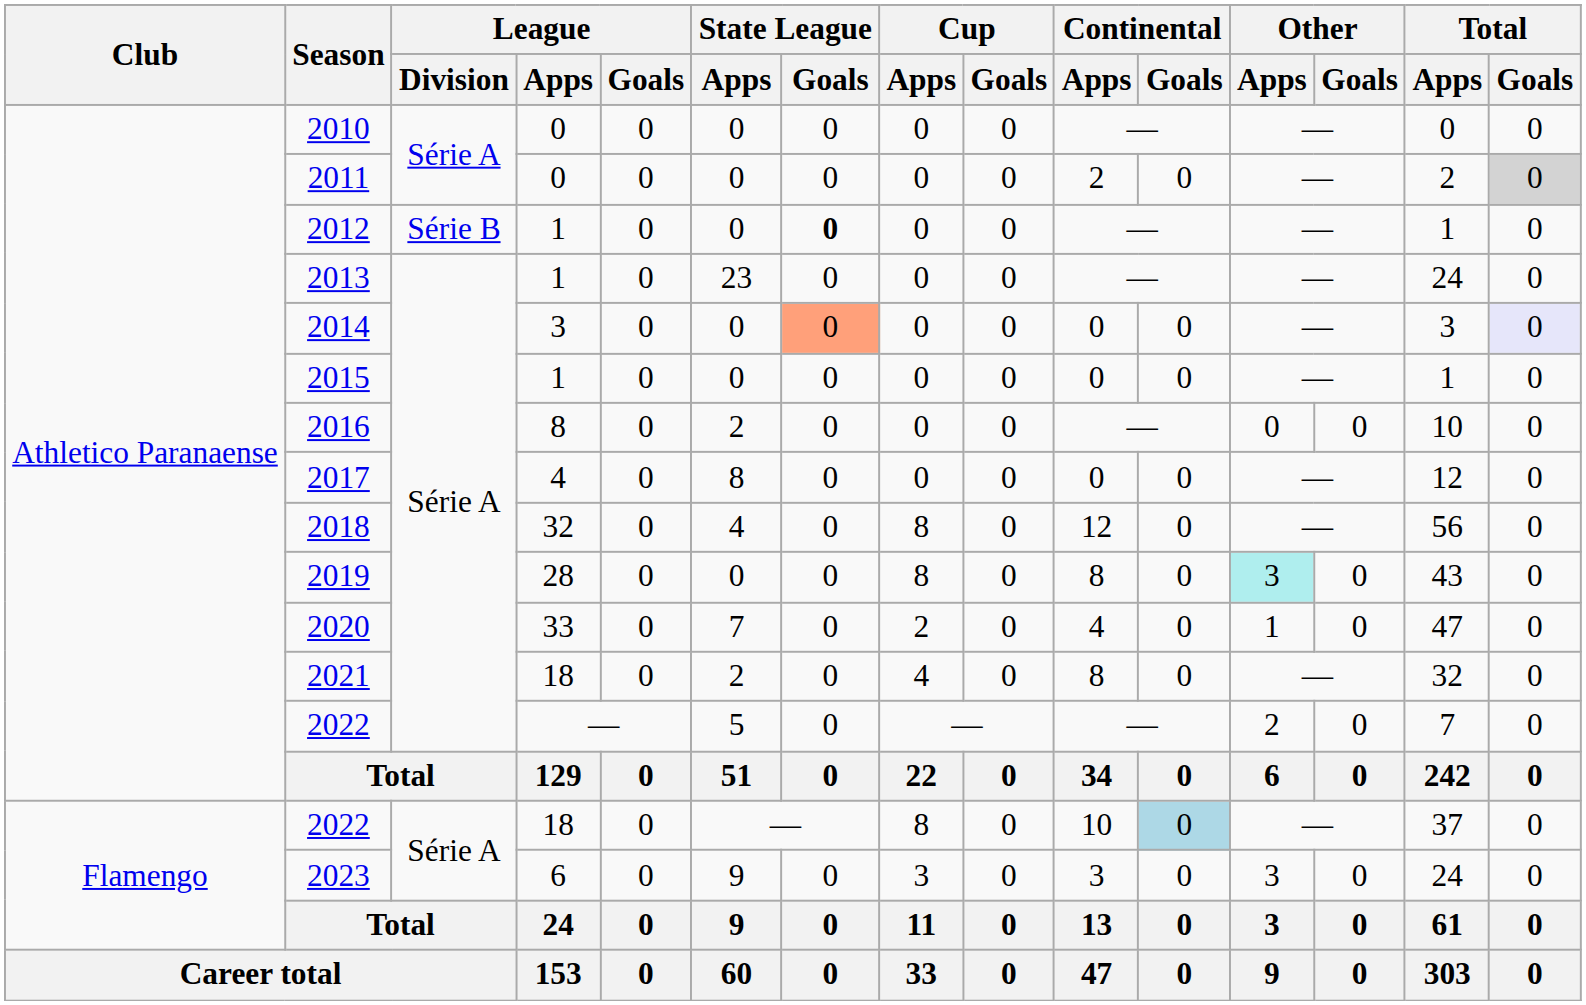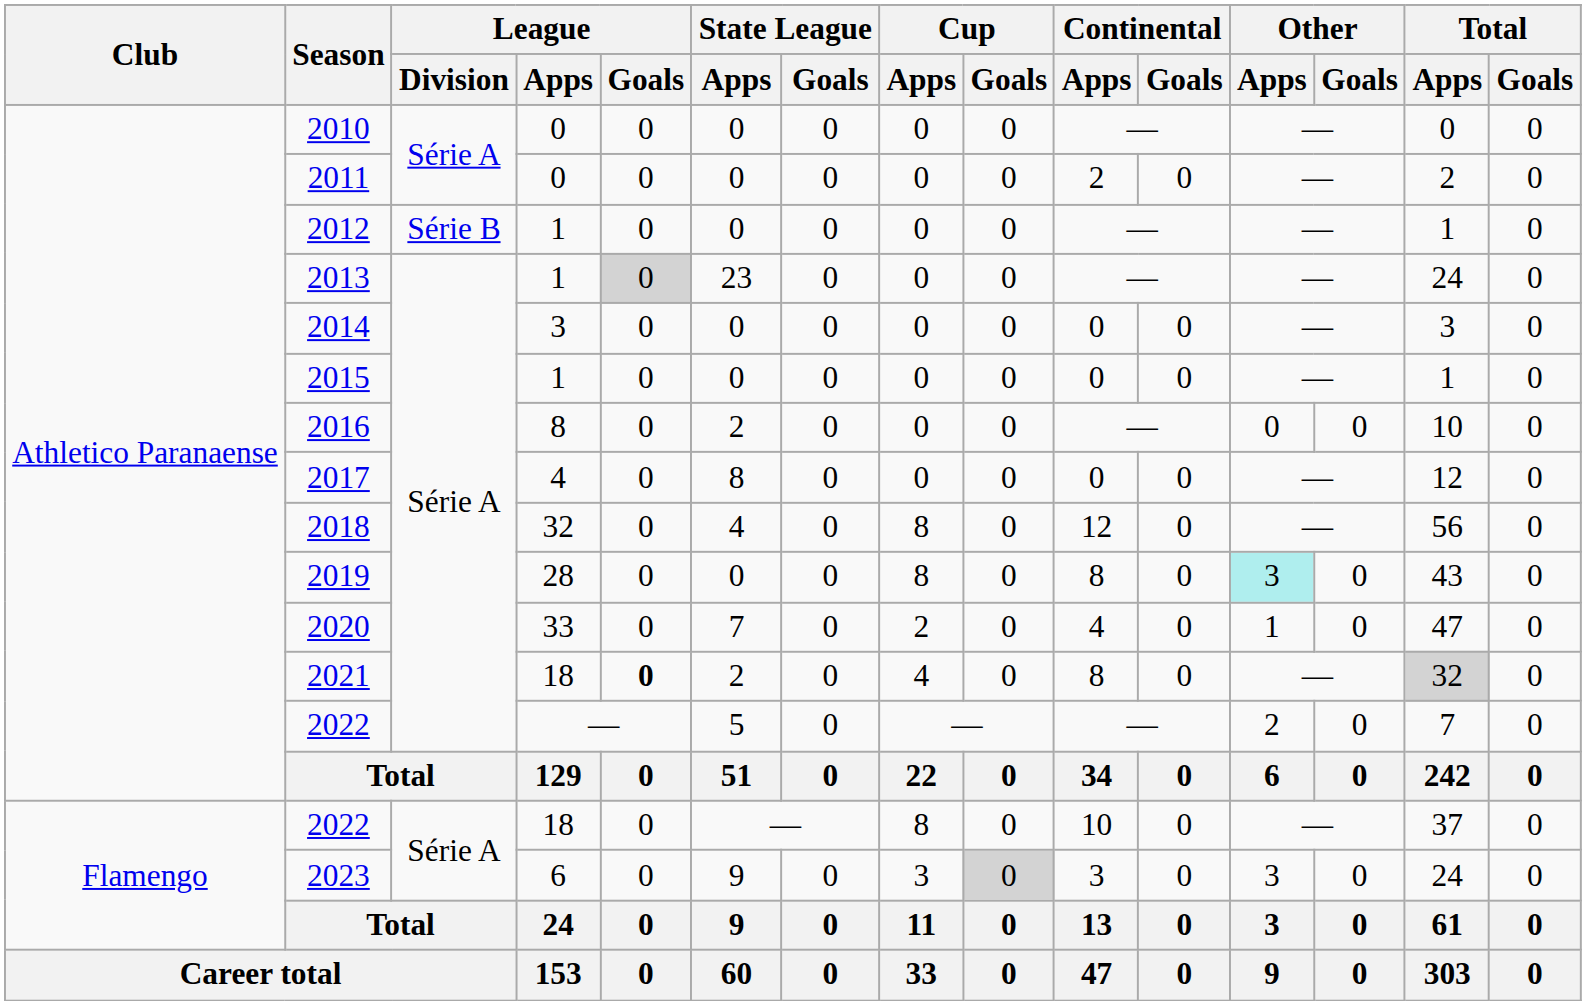(1535, 178) lightgrey background -> (1535, 178) no background
(830, 228) bold -> (830, 228) normal
(646, 278) no background -> (646, 278) lightgrey background
(830, 327) lightsalmon background -> (830, 327) no background
(1535, 327) lavender background -> (1535, 327) no background
(646, 675) normal -> (646, 675) bold
(1447, 675) no background -> (1447, 675) lightgrey background
(1184, 825) lightblue background -> (1184, 825) no background
(1009, 874) no background -> (1009, 874) lightgrey background
